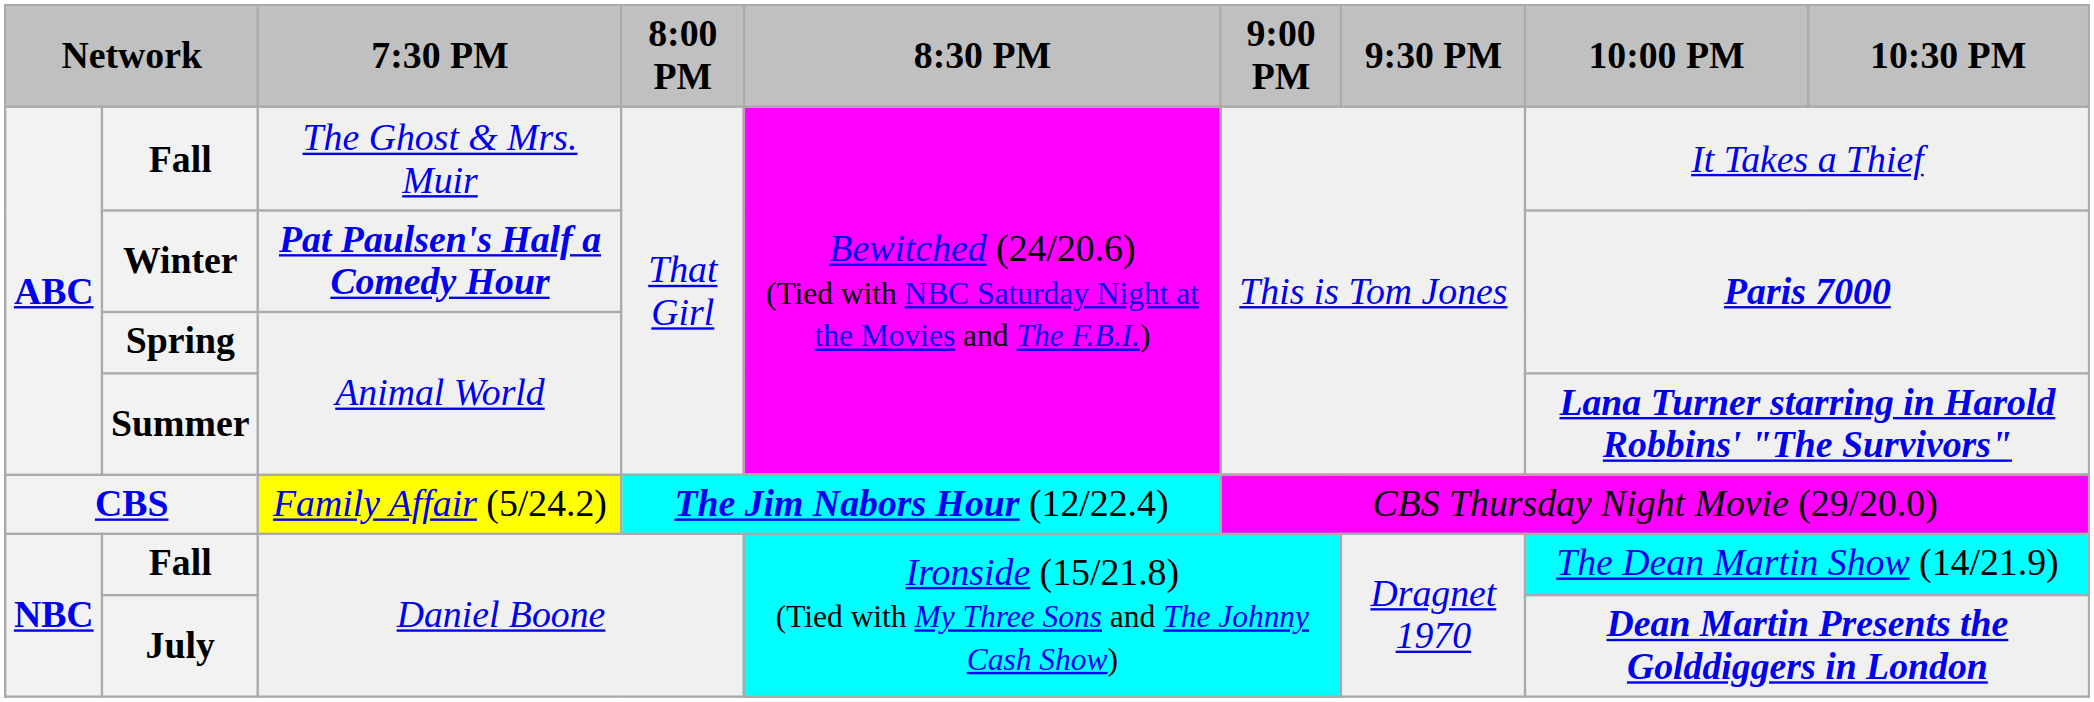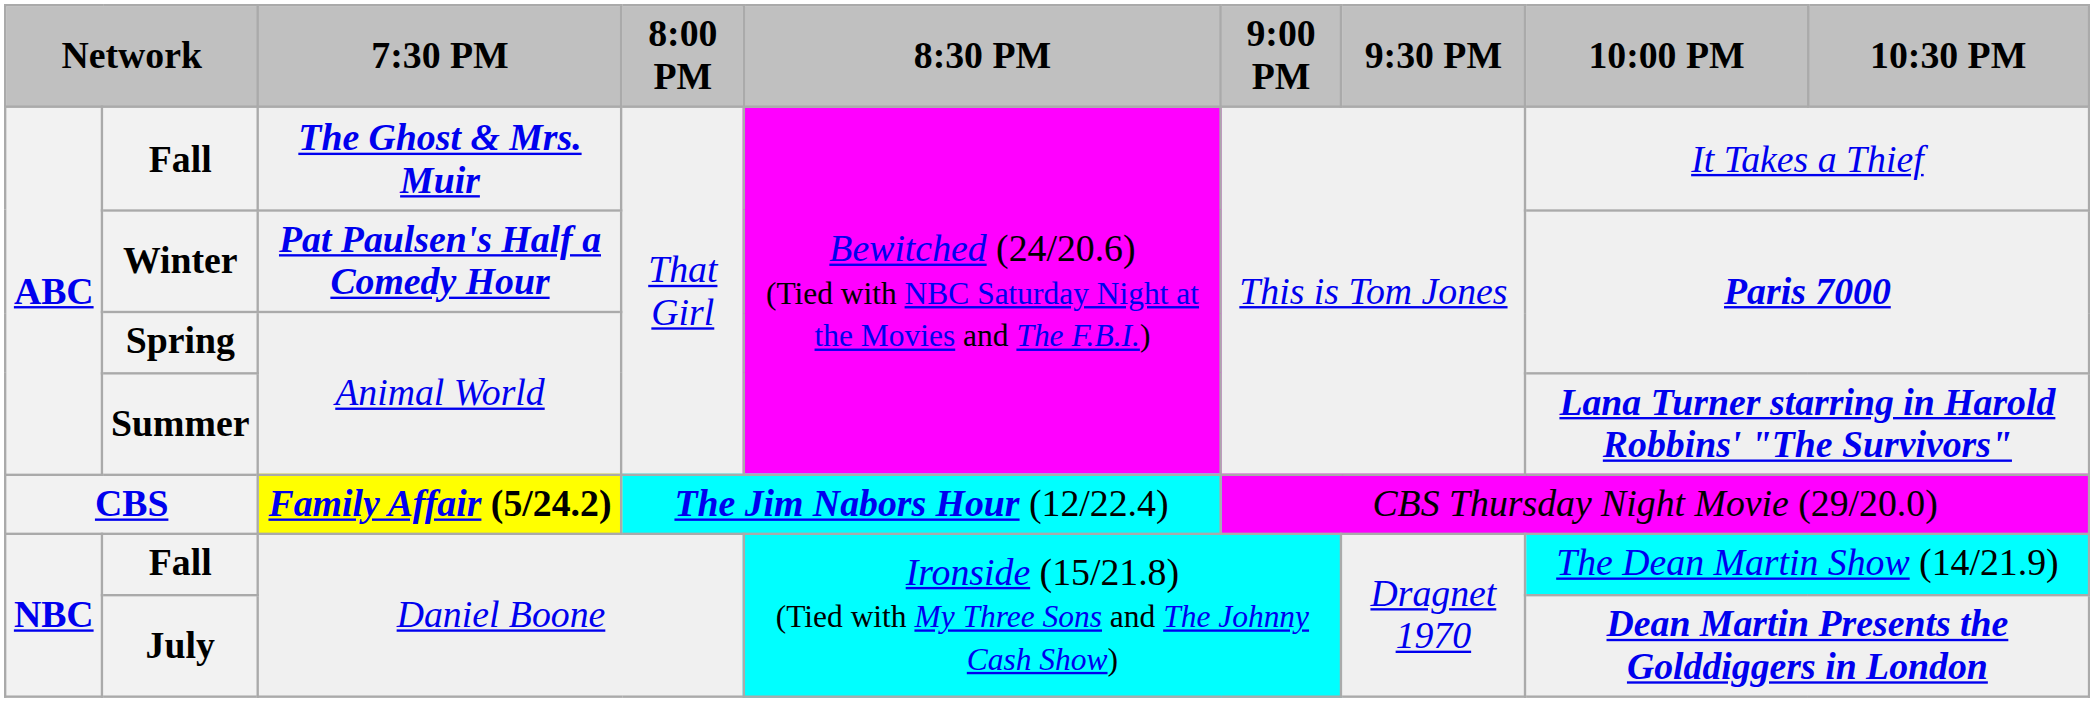(440, 158) normal -> (440, 158) bold
(440, 503) normal -> (440, 503) bold
